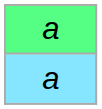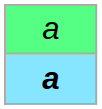(51, 78) normal -> (51, 78) bold
